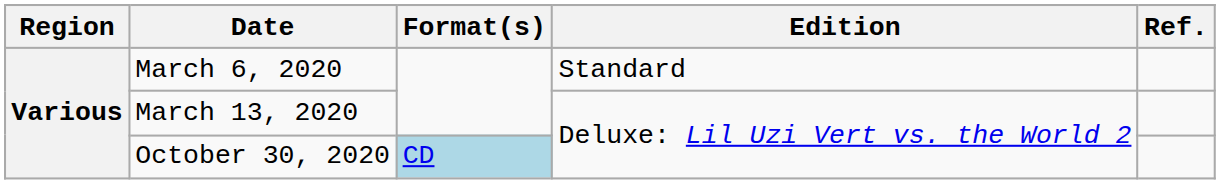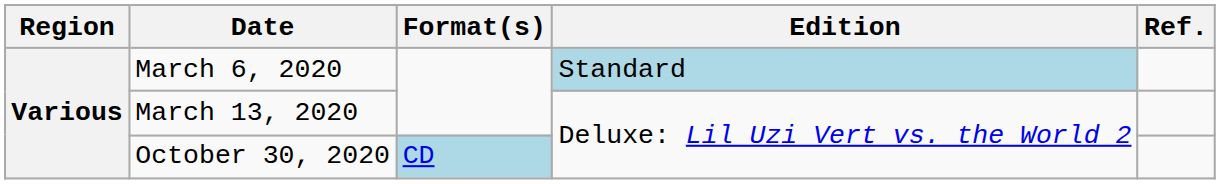(622, 70) no background -> (622, 70) lightblue background
